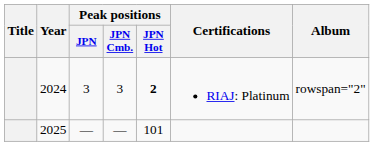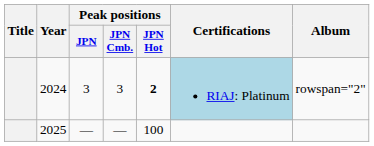(231, 96) no background -> (231, 96) lightblue background
(153, 130) 101 -> (153, 130) 100
